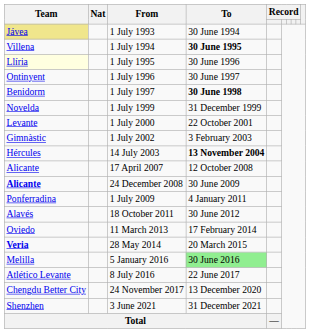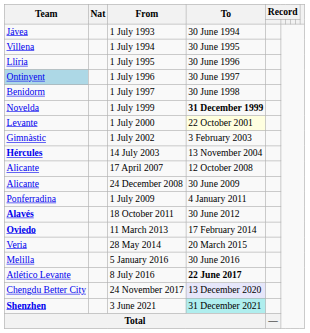(17, 31) khaki background -> (17, 31) no background
(215, 46) bold -> (214, 46) normal
(17, 62) lightyellow background -> (17, 62) no background
(26, 77) no background -> (26, 77) lightblue background
(215, 92) bold -> (214, 92) normal
(225, 107) normal -> (226, 107) bold
(221, 123) no background -> (221, 123) lightyellow background
(24, 153) normal -> (25, 153) bold
(226, 153) bold -> (225, 153) normal
(24, 184) bold -> (23, 184) normal
(20, 214) normal -> (20, 214) bold
(21, 229) normal -> (21, 229) bold
(18, 244) bold -> (17, 244) normal
(214, 260) lightgreen background -> (214, 260) no background
(214, 275) normal -> (215, 275) bold
(225, 290) no background -> (225, 290) lavender background
(25, 305) normal -> (26, 305) bold
(225, 305) no background -> (225, 305) paleturquoise background
